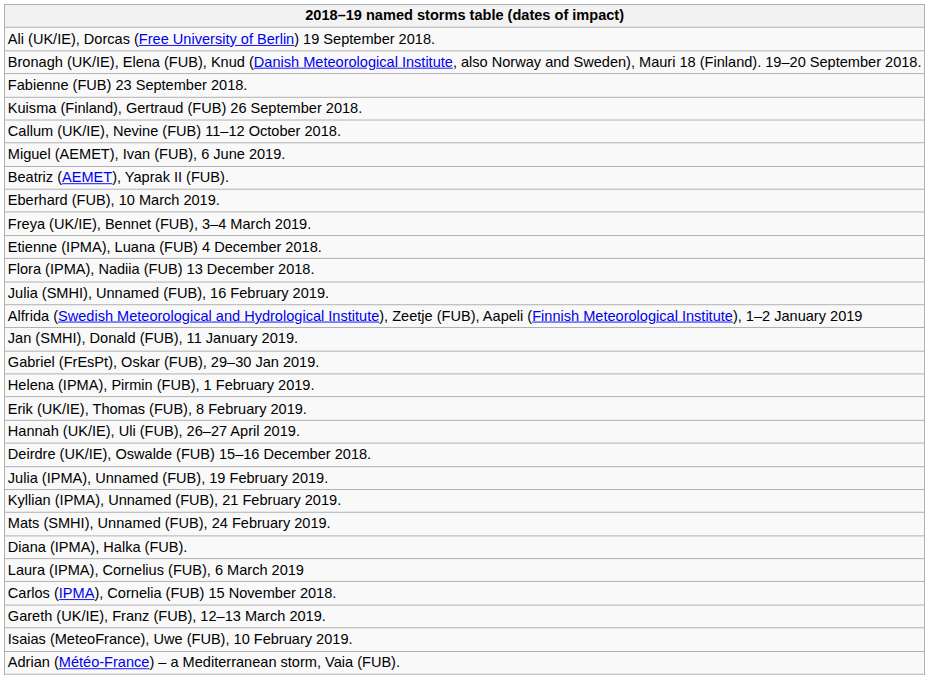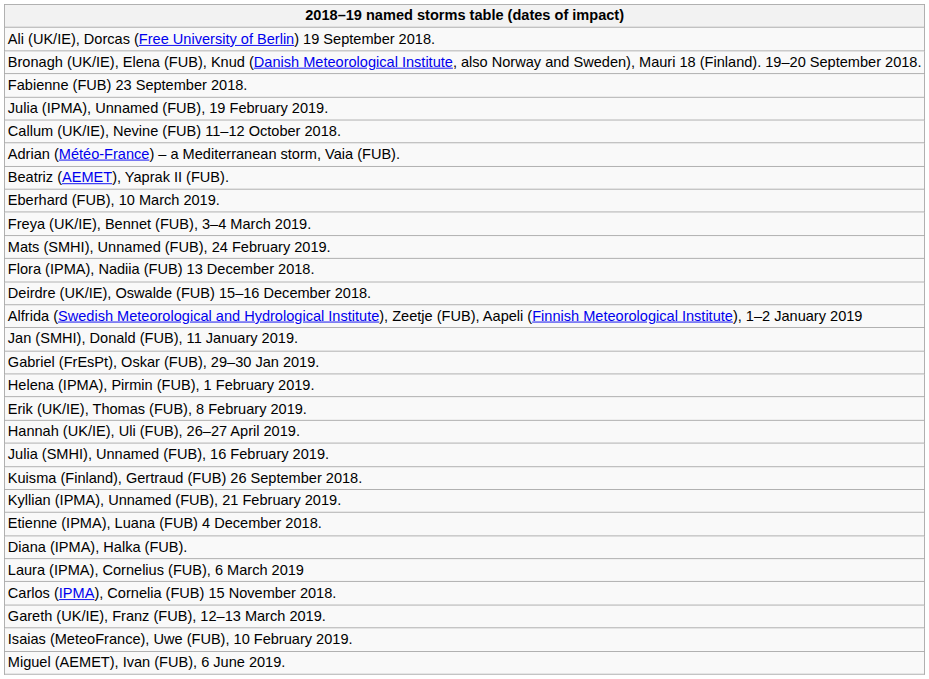(185, 108) Kuisma (Finland), Gertraud (FUB) 26 September 2018. -> (168, 108) Julia (IPMA), Unnamed (FUB), 19 February 2019.
(147, 154) Miguel (AEMET), Ivan (FUB), 6 June 2019. -> (204, 154) Adrian (Météo-France) – a Mediterranean storm, Vaia (FUB).
(165, 246) Etienne (IPMA), Luana (FUB) 4 December 2018. -> (169, 246) Mats (SMHI), Unnamed (FUB), 24 February 2019.
(168, 293) Julia (SMHI), Unnamed (FUB), 16 February 2019. -> (189, 293) Deirdre (UK/IE), Oswalde (FUB) 15–16 December 2018.
(189, 454) Deirdre (UK/IE), Oswalde (FUB) 15–16 December 2018. -> (168, 454) Julia (SMHI), Unnamed (FUB), 16 February 2019.
(168, 477) Julia (IPMA), Unnamed (FUB), 19 February 2019. -> (185, 477) Kuisma (Finland), Gertraud (FUB) 26 September 2018.
(169, 524) Mats (SMHI), Unnamed (FUB), 24 February 2019. -> (165, 524) Etienne (IPMA), Luana (FUB) 4 December 2018.
(204, 662) Adrian (Météo-France) – a Mediterranean storm, Vaia (FUB). -> (147, 662) Miguel (AEMET), Ivan (FUB), 6 June 2019.
